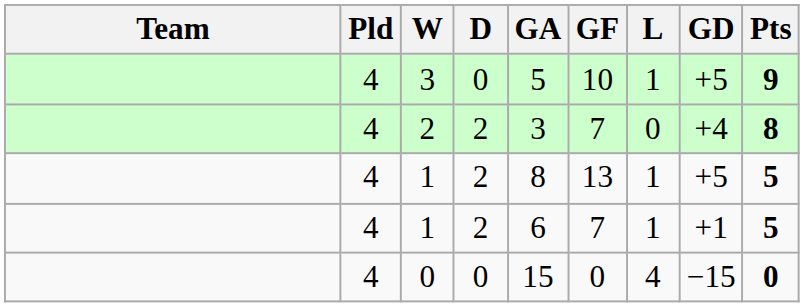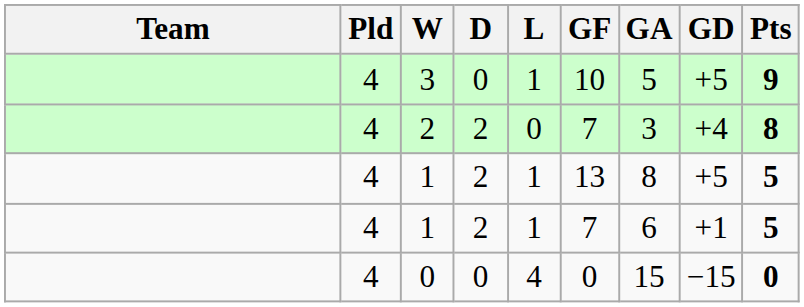columns swapped: (653, 29) <-> (538, 29)
